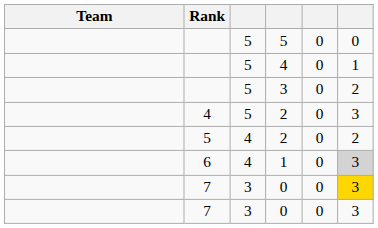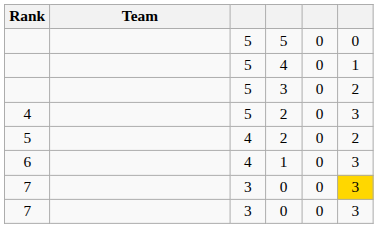columns swapped: (207, 16) <-> (94, 16)
(355, 162) lightgrey background -> (355, 162) no background
